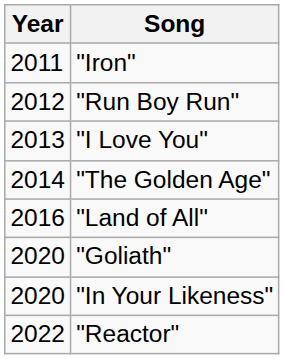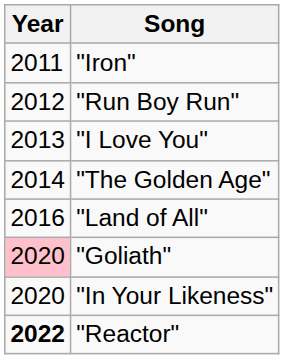(38, 256) no background -> (38, 256) pink background
(38, 334) normal -> (38, 334) bold
